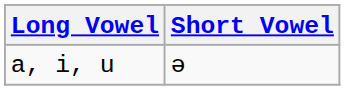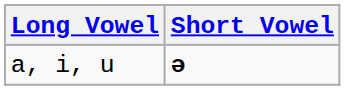(178, 65) normal -> (178, 65) bold
